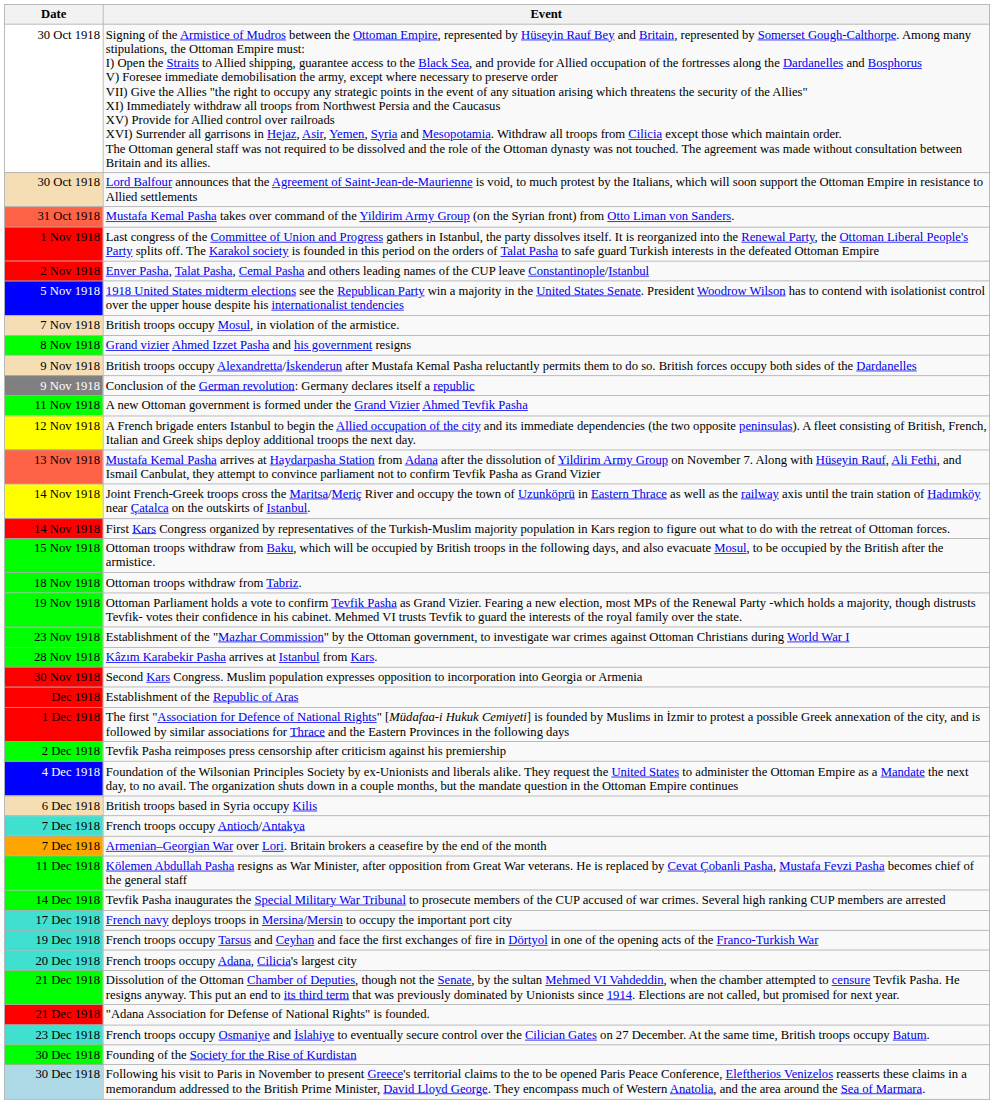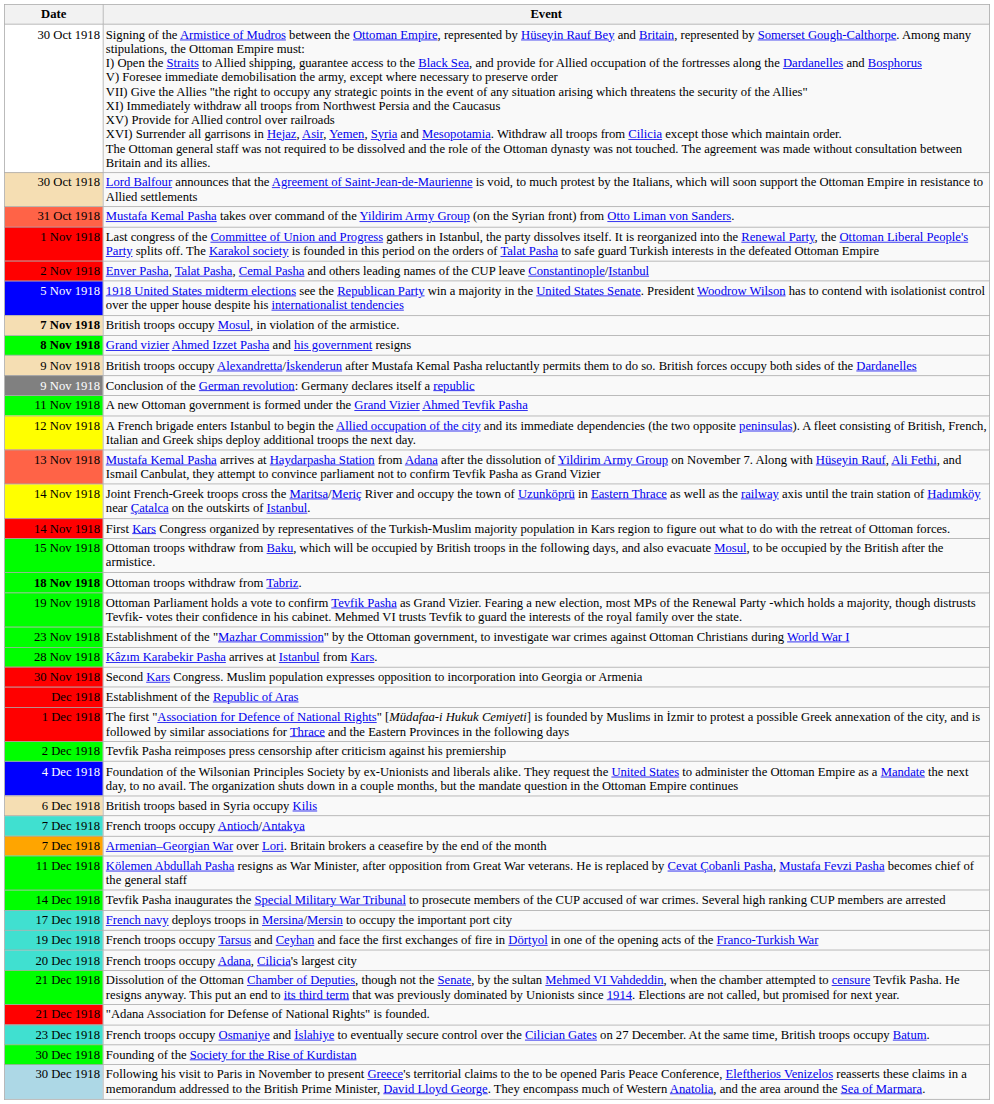(70, 325) normal -> (70, 325) bold
(70, 345) normal -> (70, 345) bold
(67, 582) normal -> (67, 582) bold
